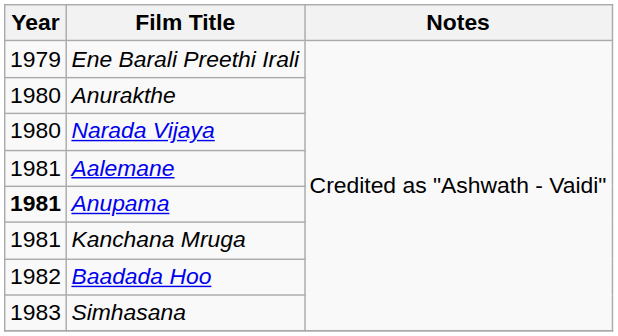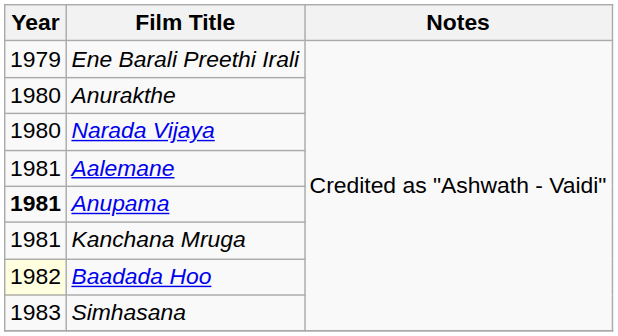(35, 276) no background -> (35, 276) lightyellow background
